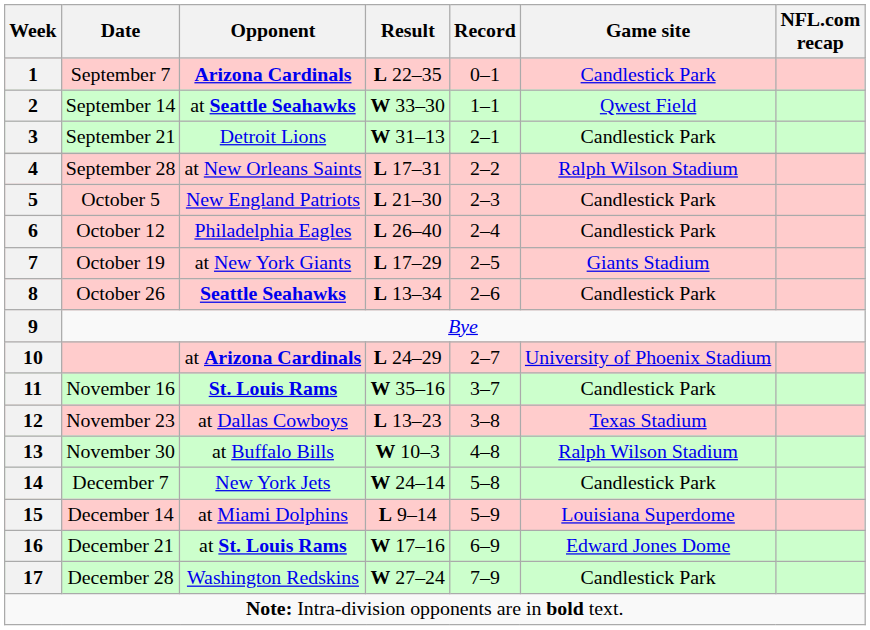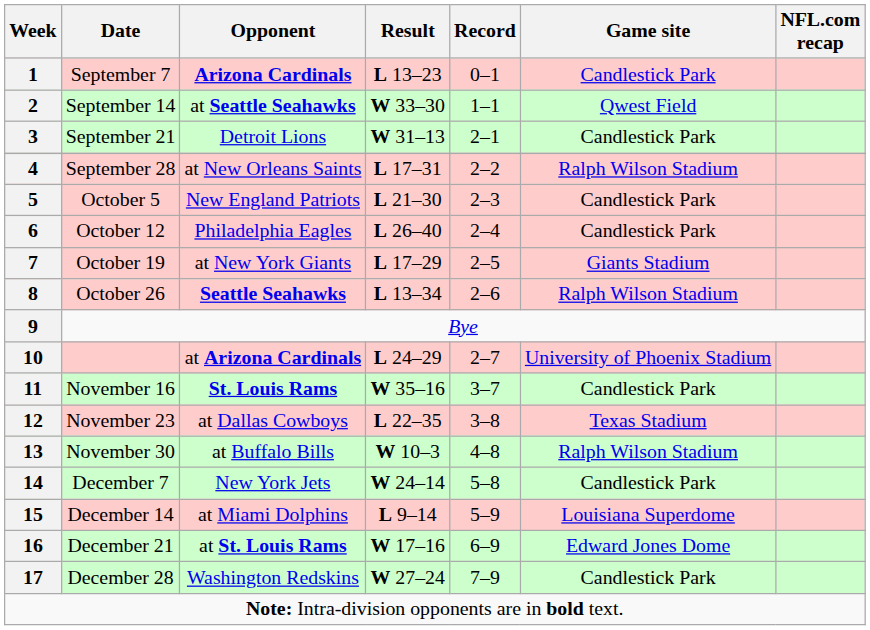(408, 74) L 22–35 -> (408, 74) L 13–23
(648, 294) Candlestick Park -> (648, 294) Ralph Wilson Stadium
(408, 420) L 13–23 -> (408, 420) L 22–35
